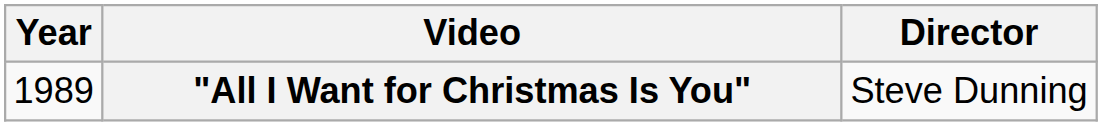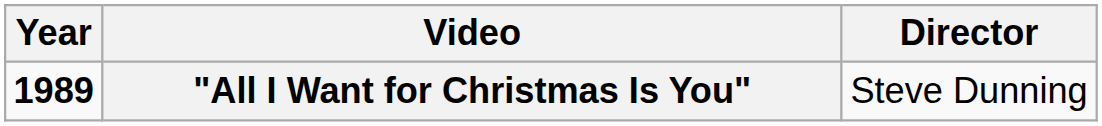(54, 90) normal -> (54, 90) bold
